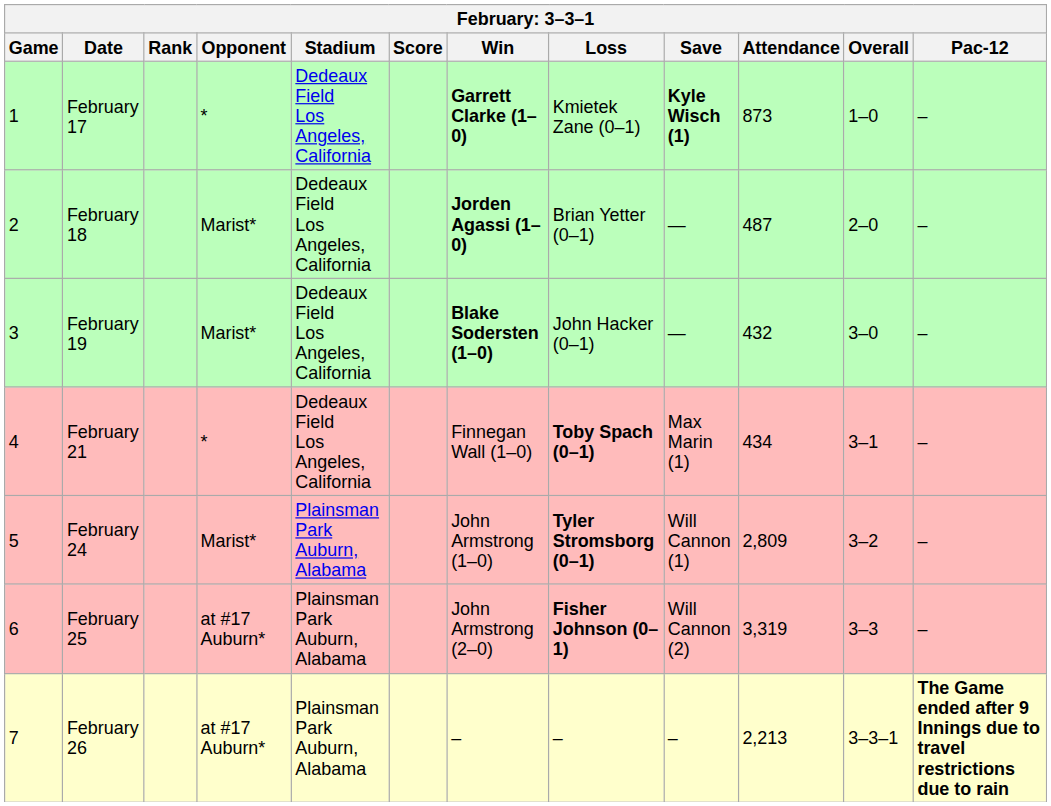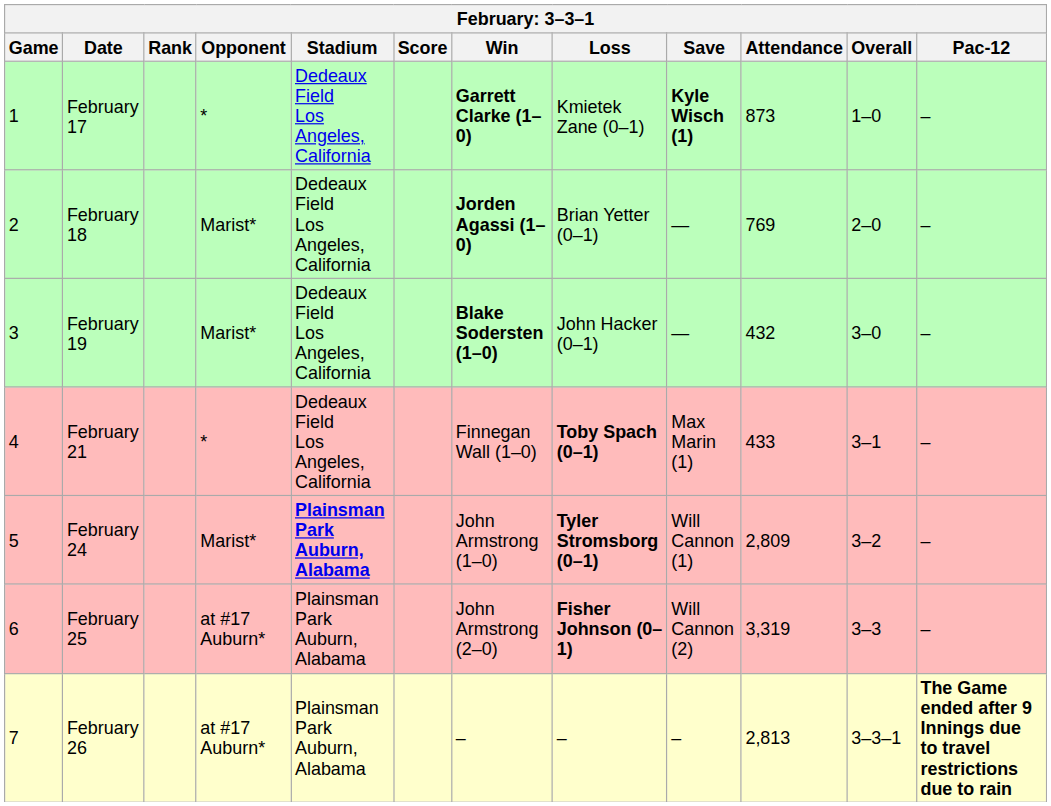(757, 224) 487 -> (760, 224) 769
(757, 442) 434 -> (760, 442) 433
(337, 540) normal -> (340, 540) bold
(765, 737) 2,213 -> (768, 737) 2,813
